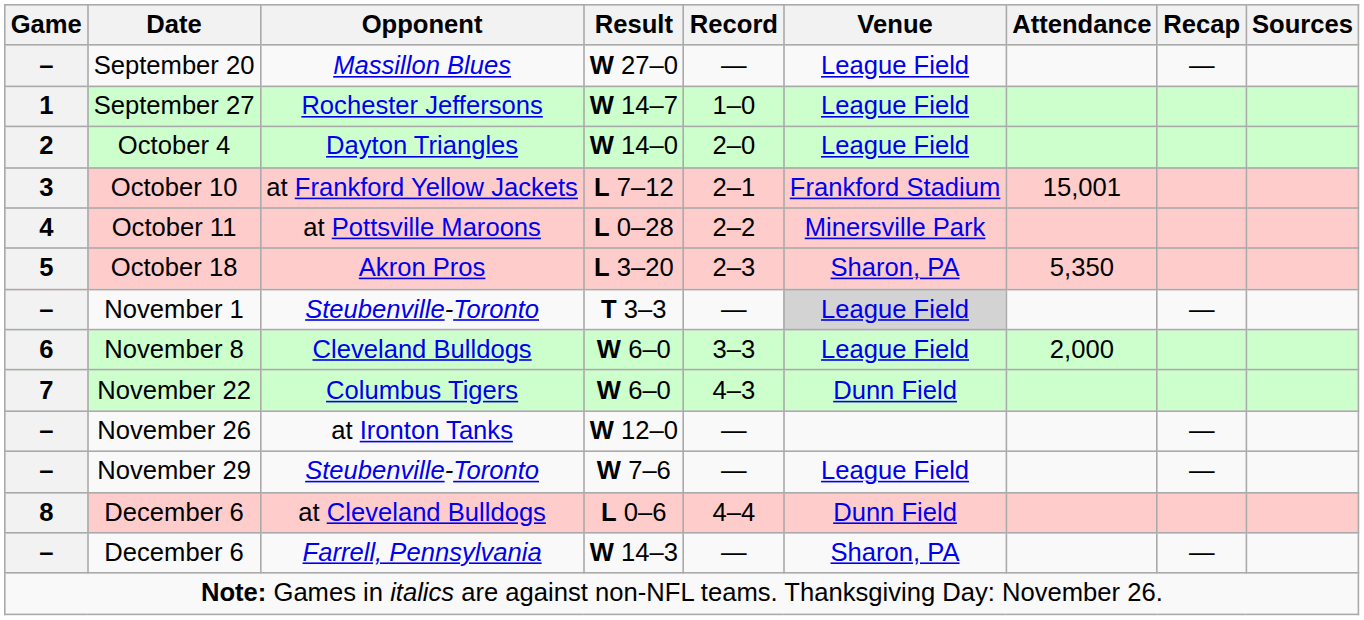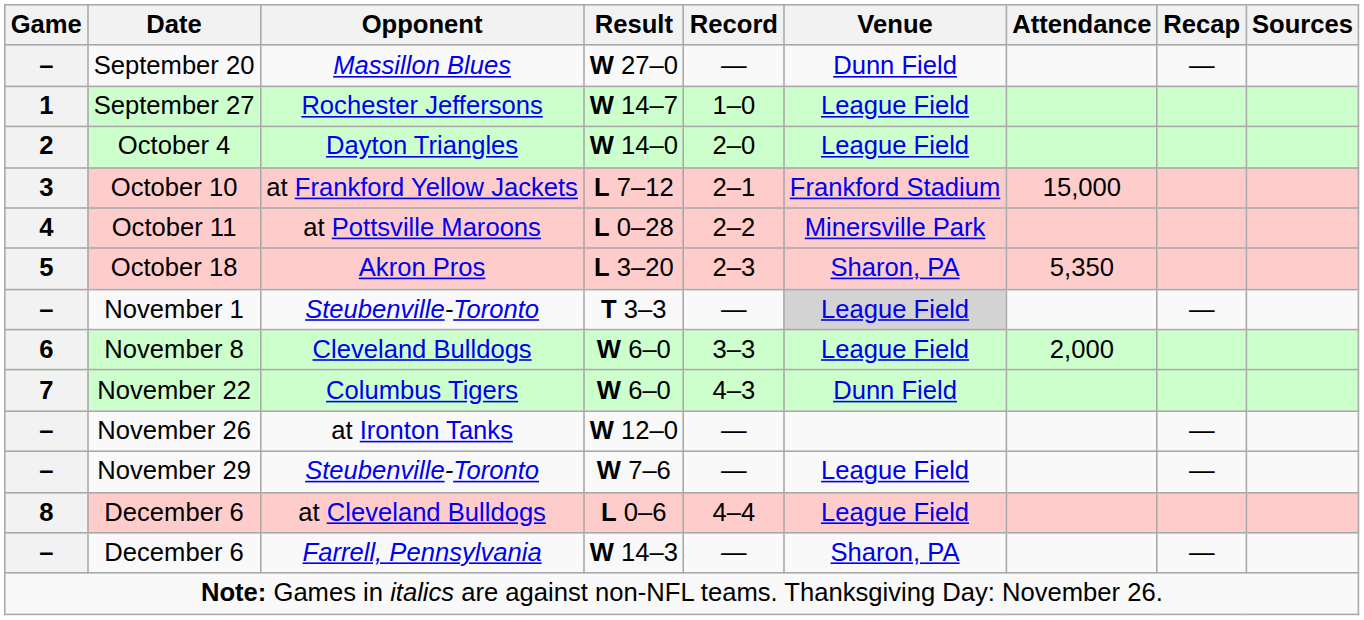(895, 65) League Field -> (895, 65) Dunn Field
(1082, 187) 15,001 -> (1082, 187) 15,000
(895, 512) Dunn Field -> (895, 512) League Field
